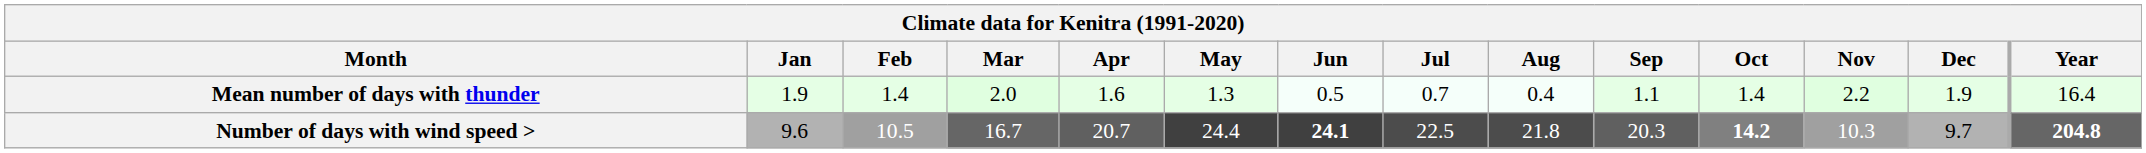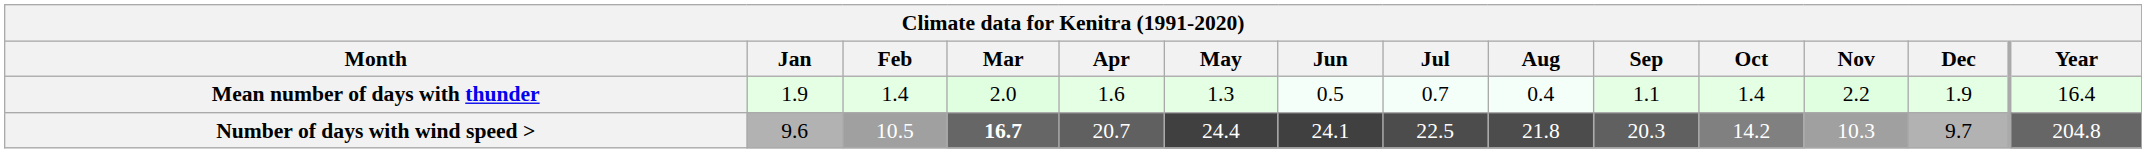(1003, 130) normal -> (1003, 130) bold
(1330, 130) bold -> (1330, 130) normal
(1751, 130) bold -> (1751, 130) normal
(2076, 130) bold -> (2076, 130) normal
